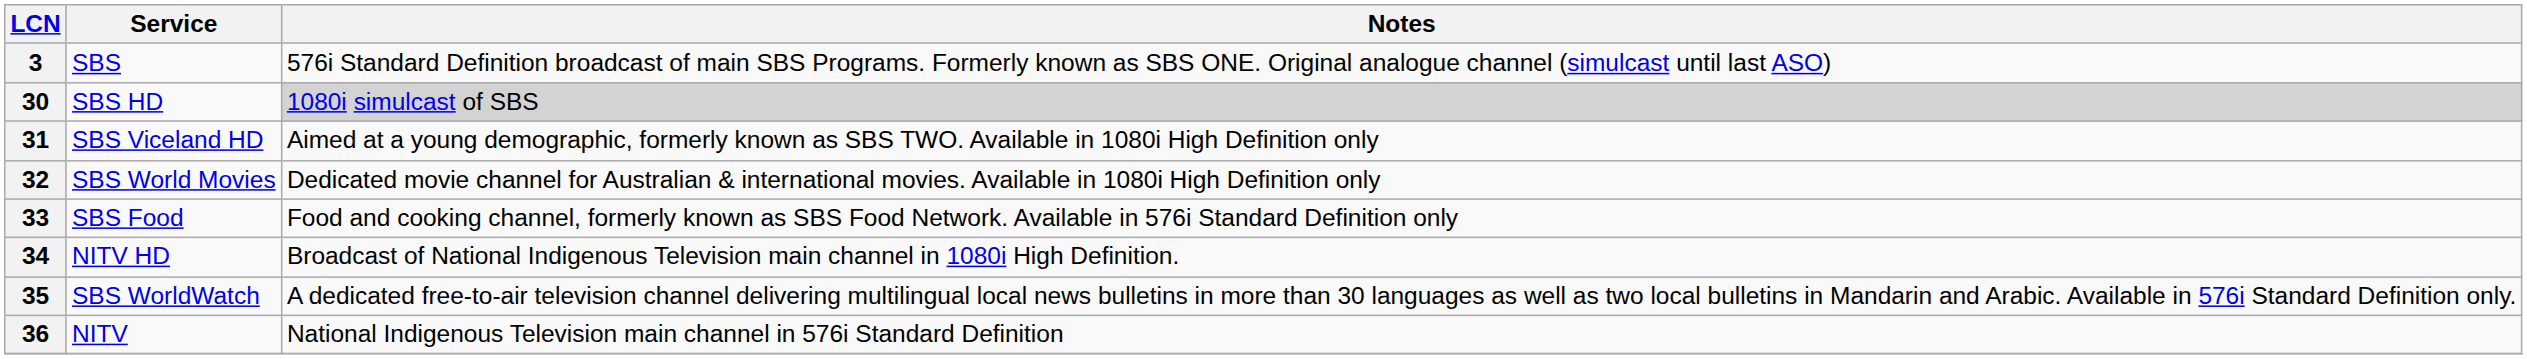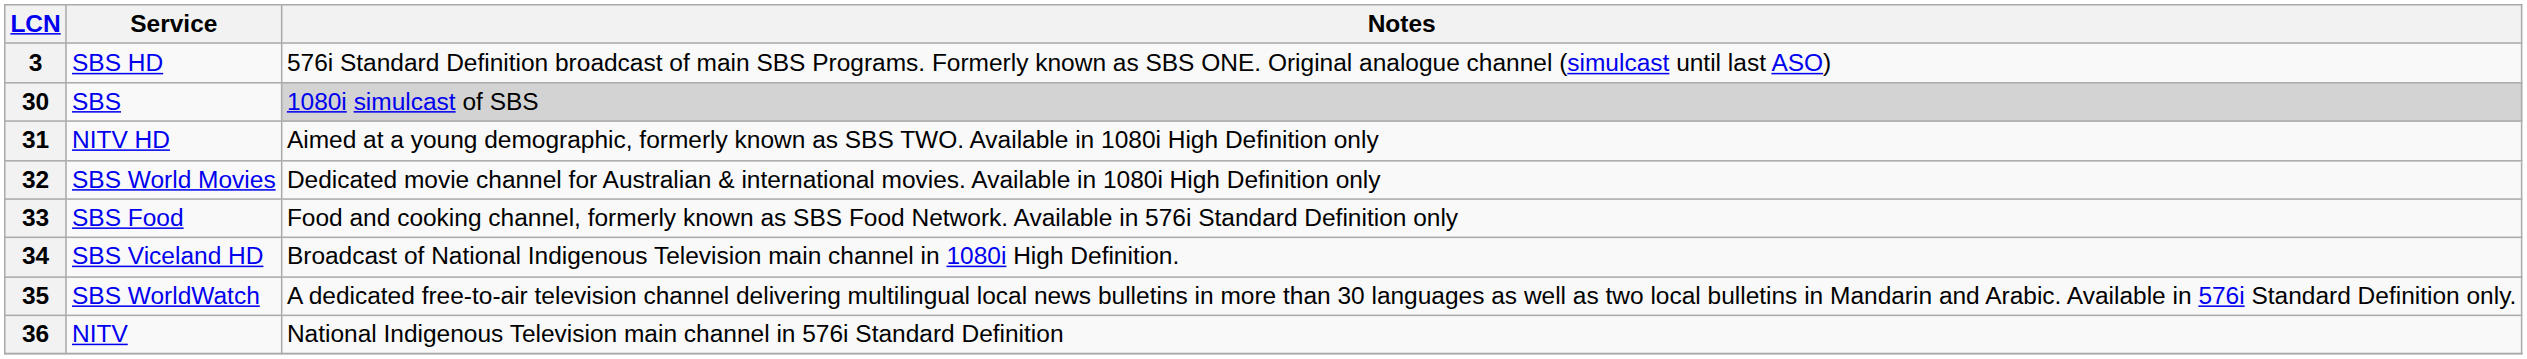(97, 62) SBS -> (118, 62) SBS HD
(118, 101) SBS HD -> (97, 101) SBS
(168, 140) SBS Viceland HD -> (121, 140) NITV HD
(121, 256) NITV HD -> (168, 256) SBS Viceland HD
